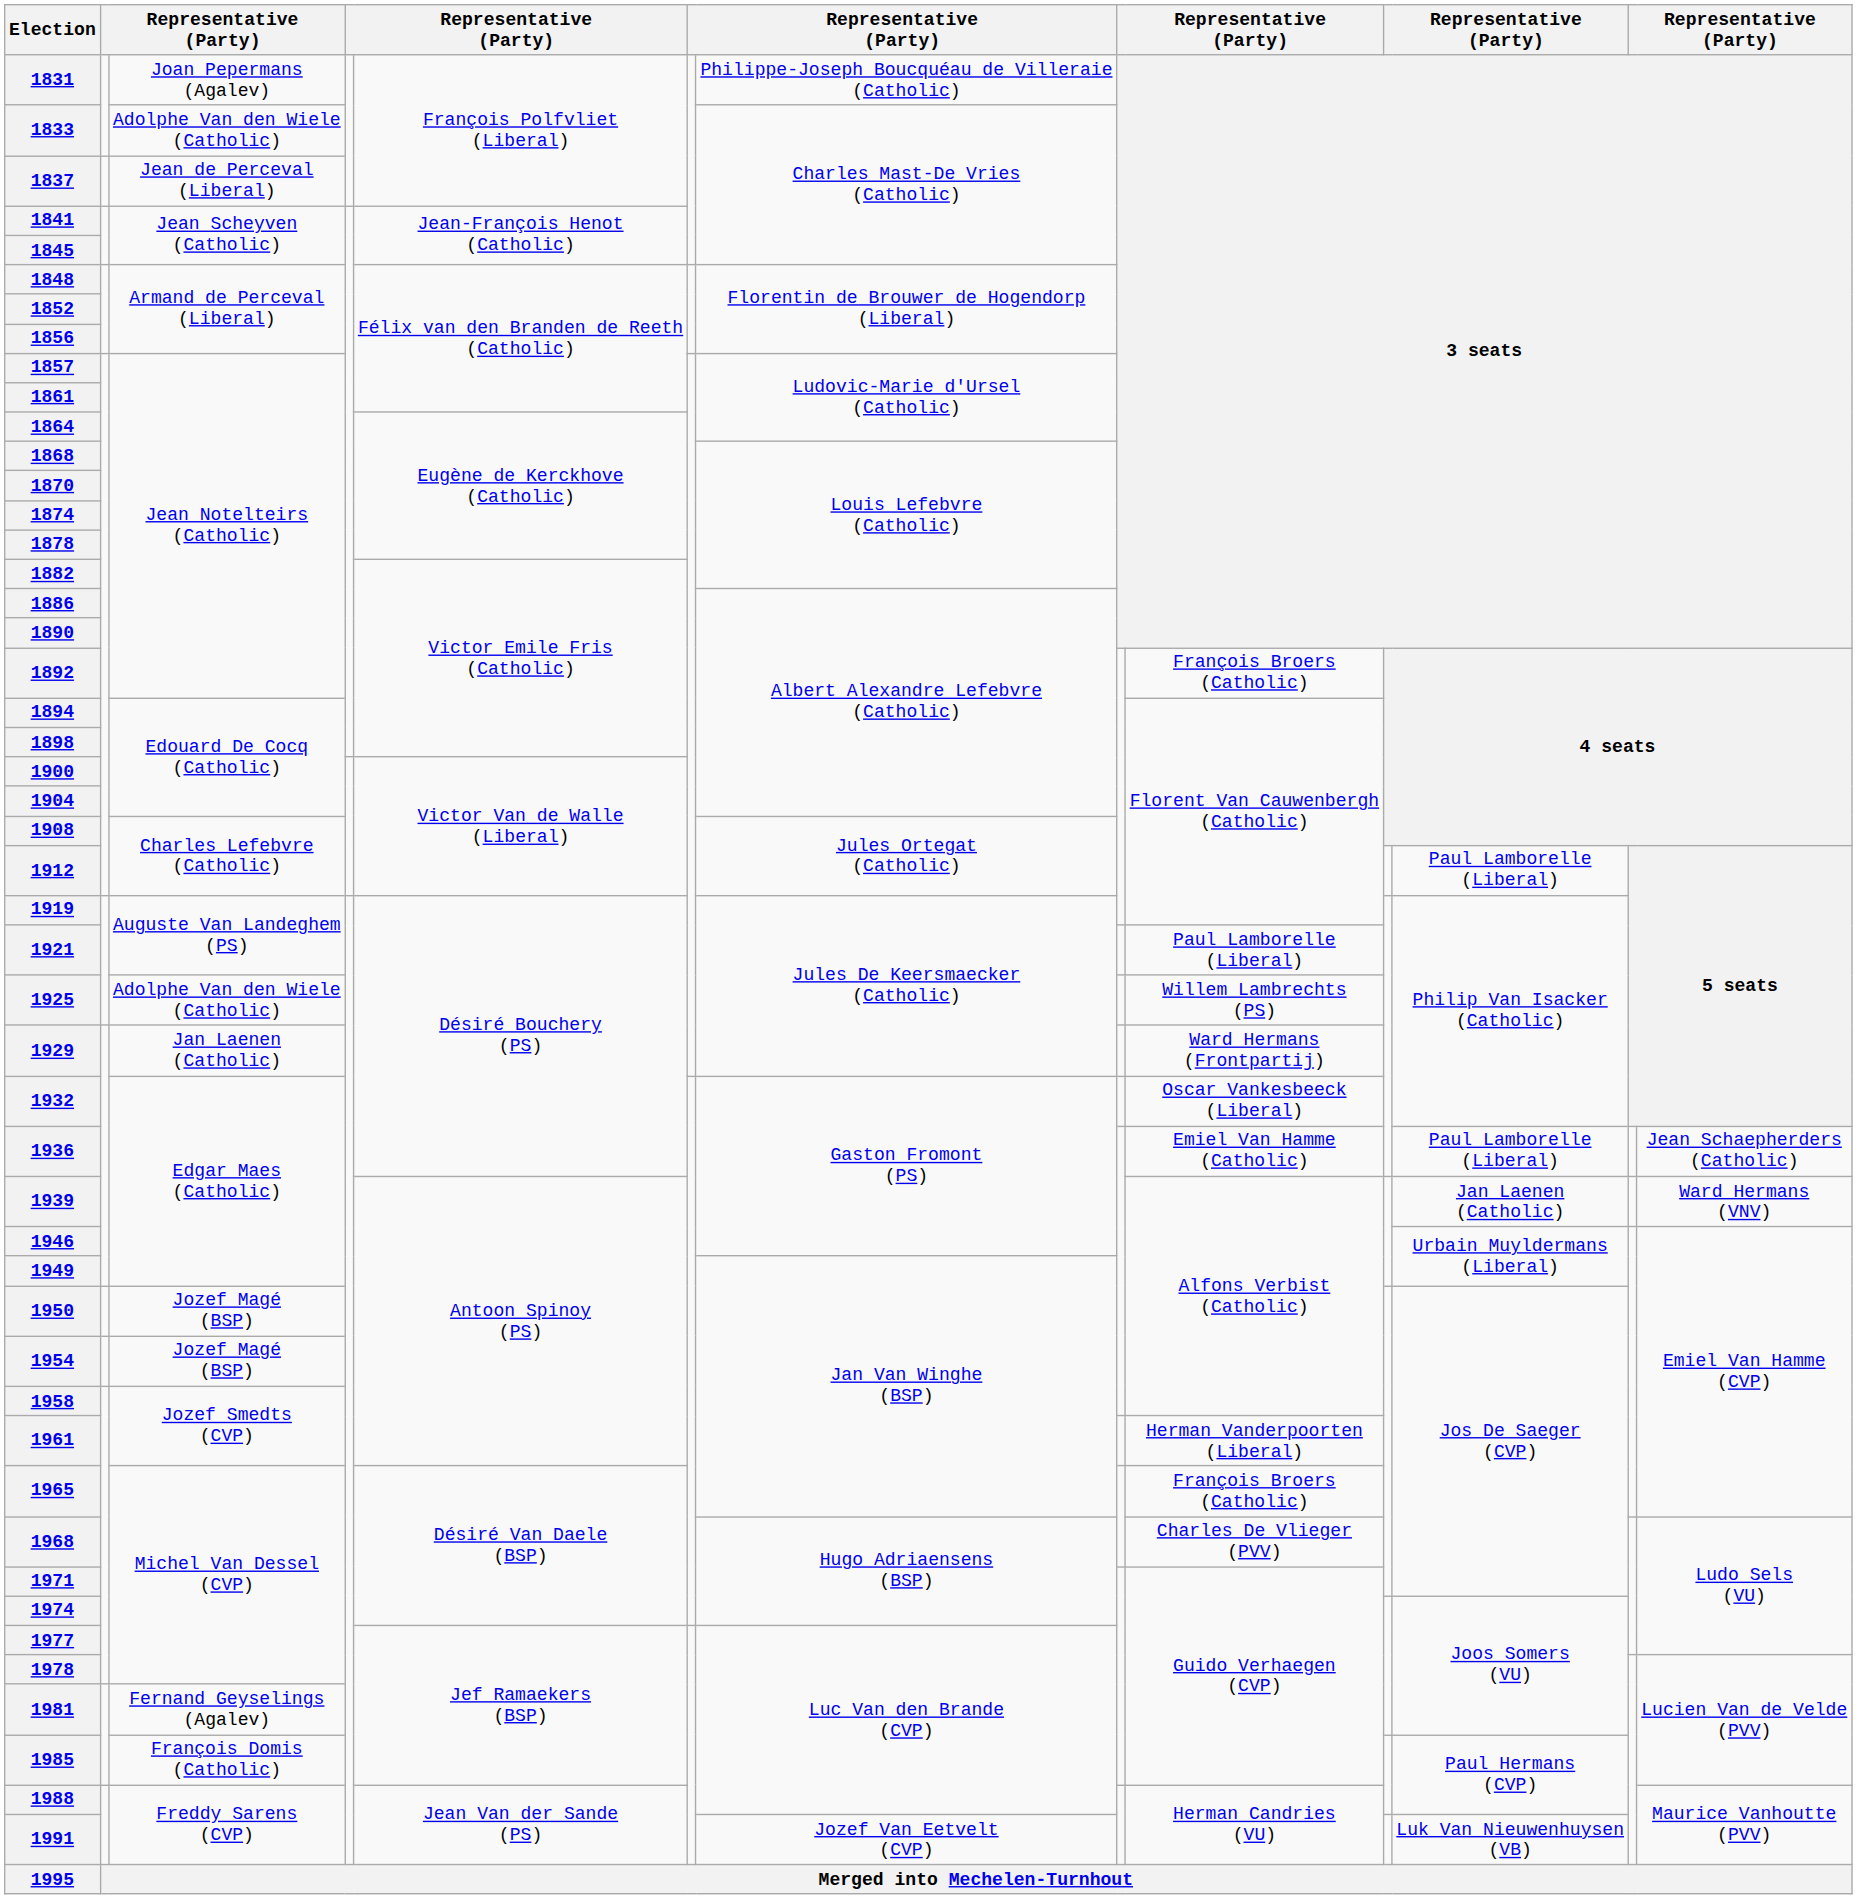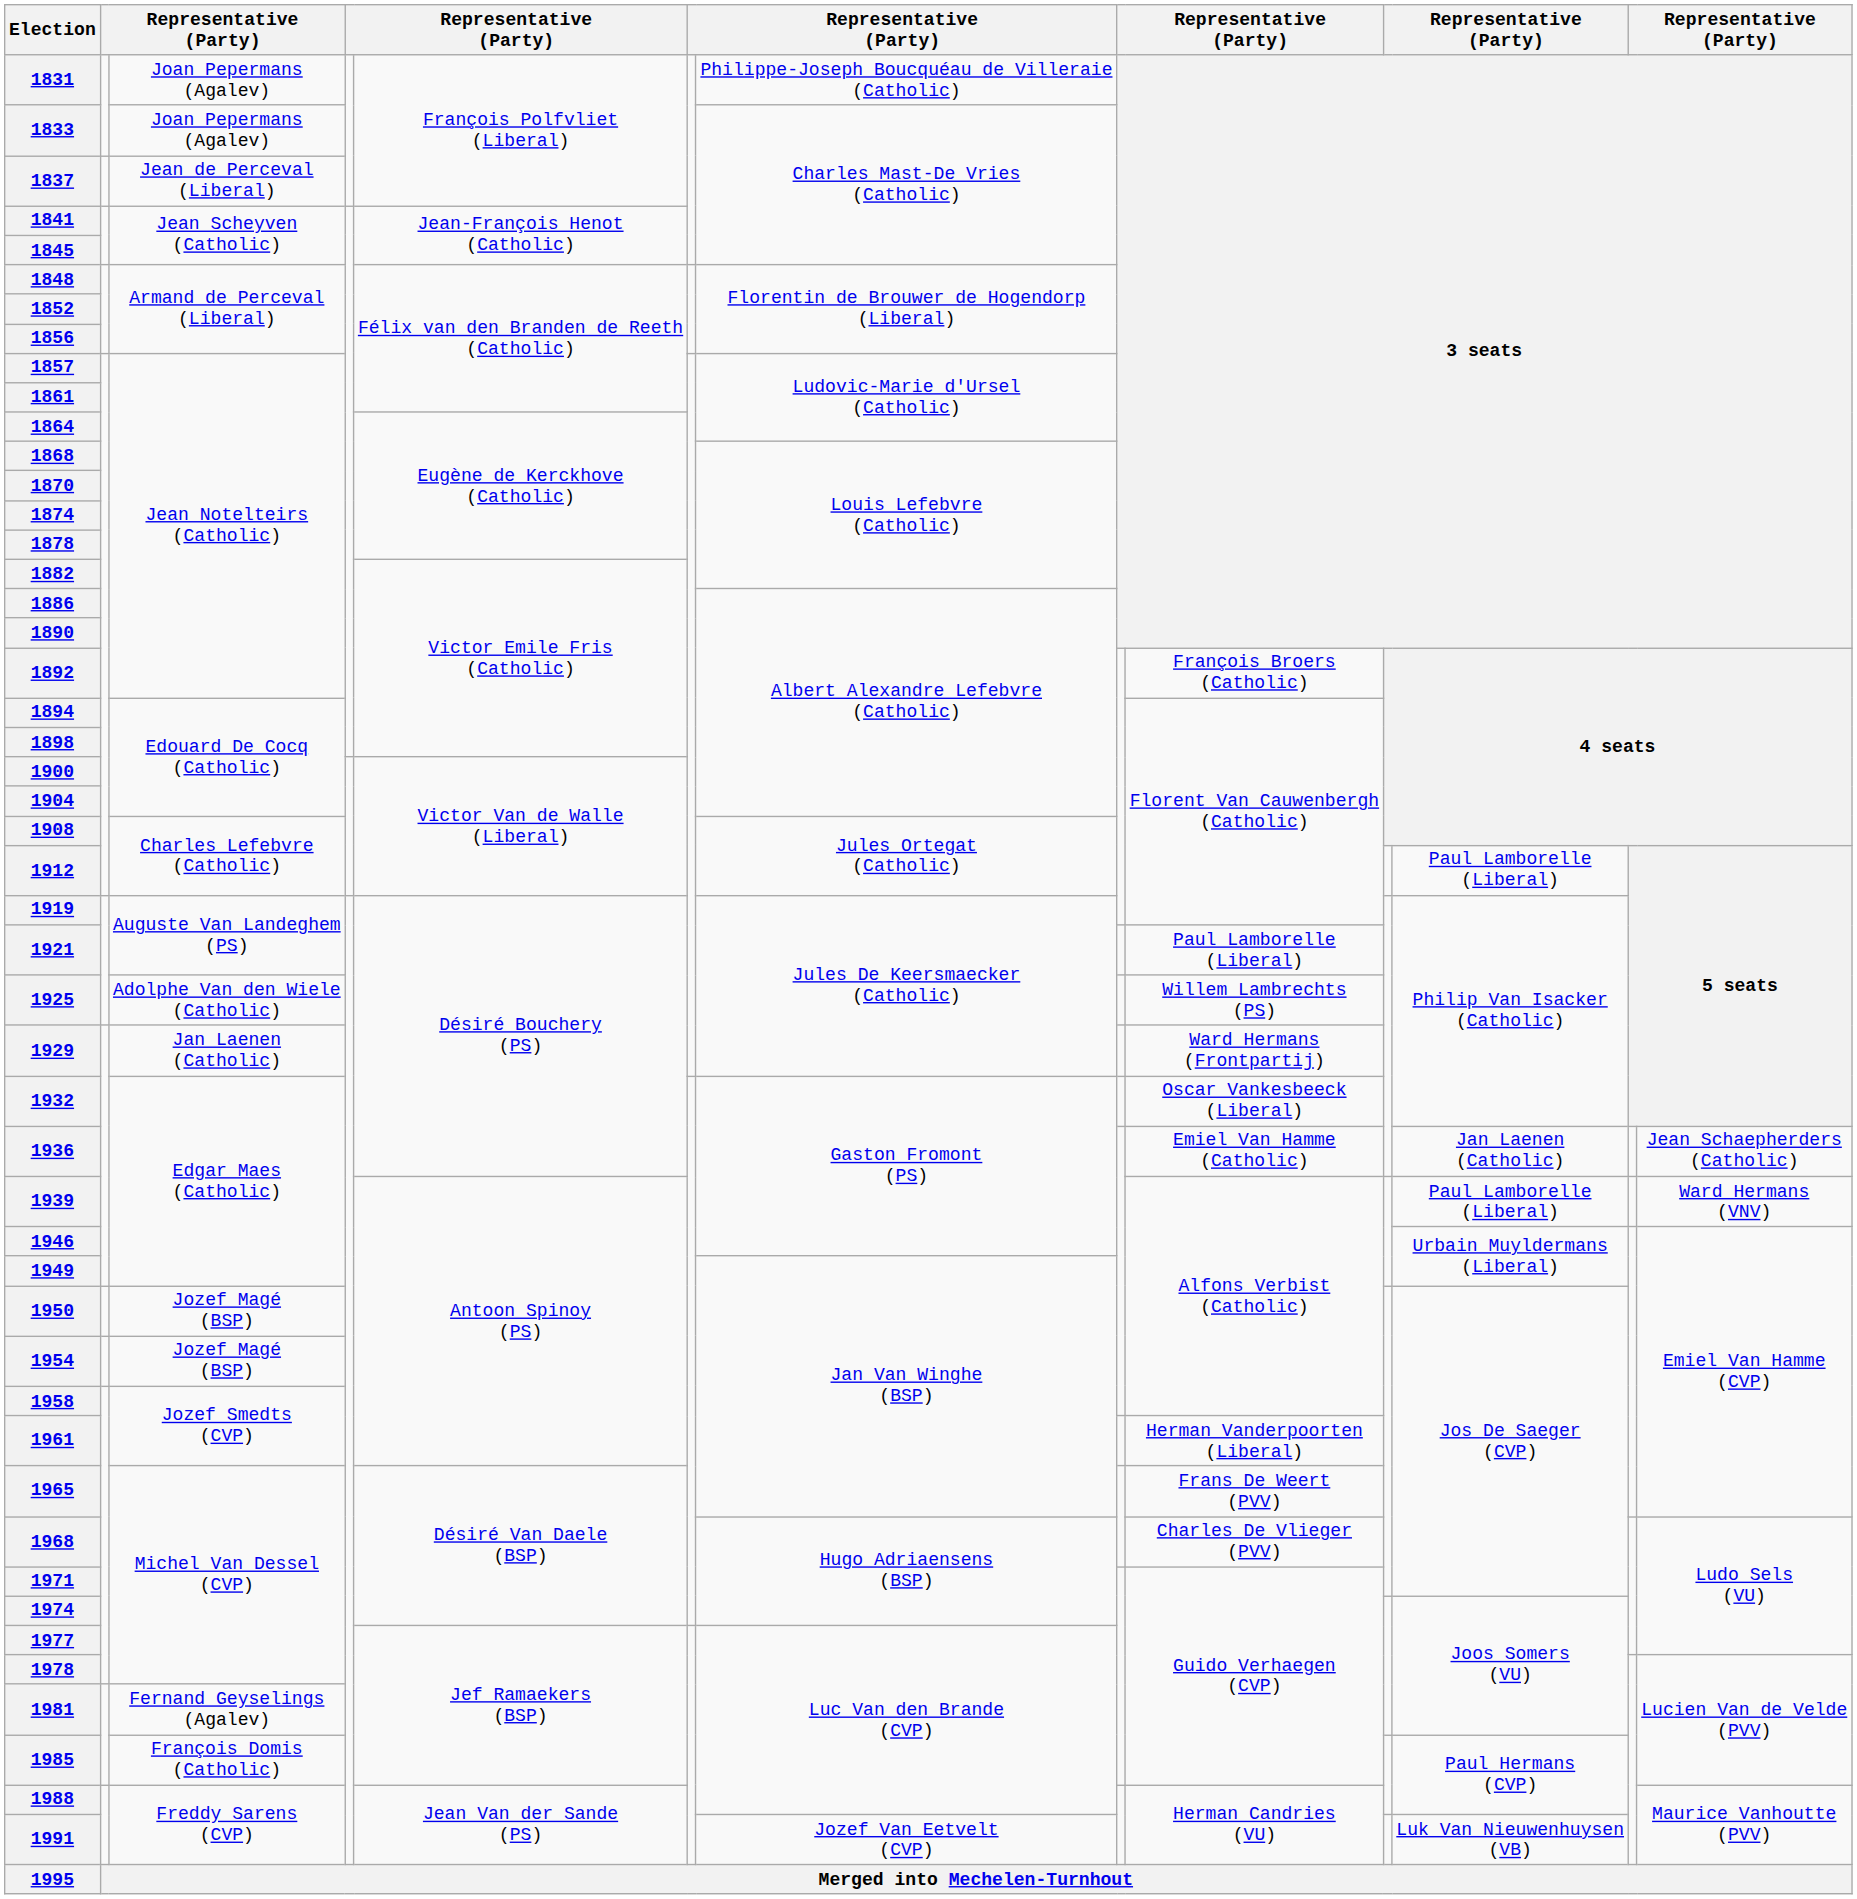(227, 130) Adolphe Van den Wiele (Catholic) -> (227, 130) Joan Pepermans (Agalev)
(1510, 1151) Paul Lamborelle (Liberal) -> (1510, 1151) Jan Laenen (Catholic)
(1510, 1202) Jan Laenen (Catholic) -> (1510, 1202) Paul Lamborelle (Liberal)
(1254, 1491) François Broers (Catholic) -> (1254, 1491) Frans De Weert (PVV)
